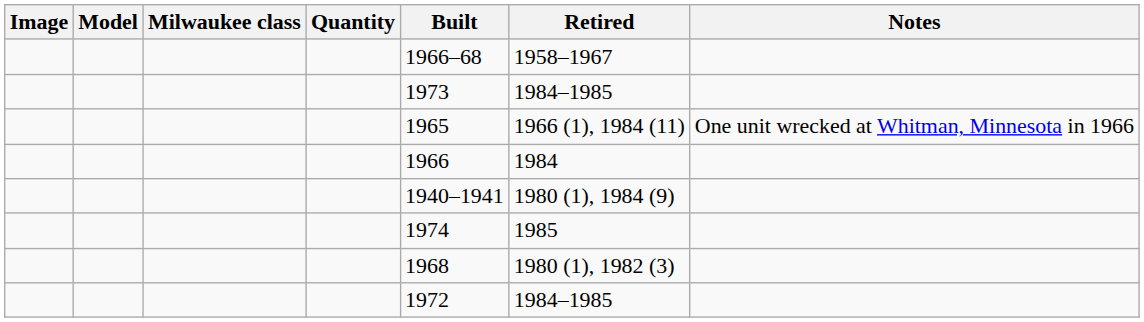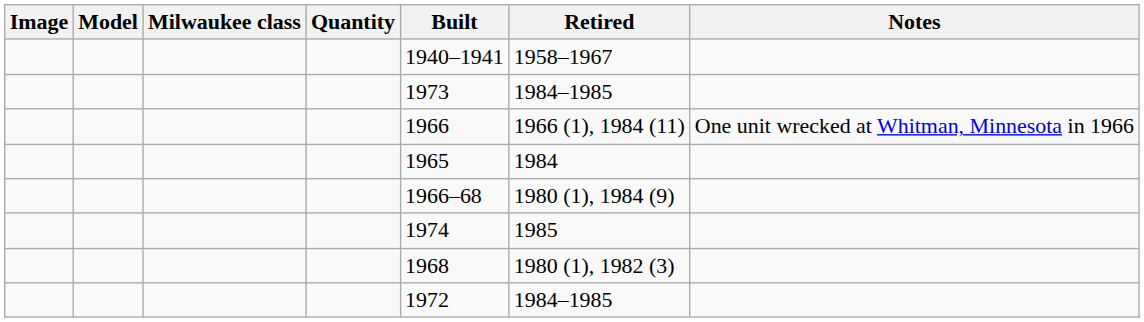(443, 56) 1966–68 -> (454, 56) 1940–1941
(427, 126) 1965 -> (427, 126) 1966
(427, 160) 1966 -> (427, 160) 1965
(454, 195) 1940–1941 -> (443, 195) 1966–68
